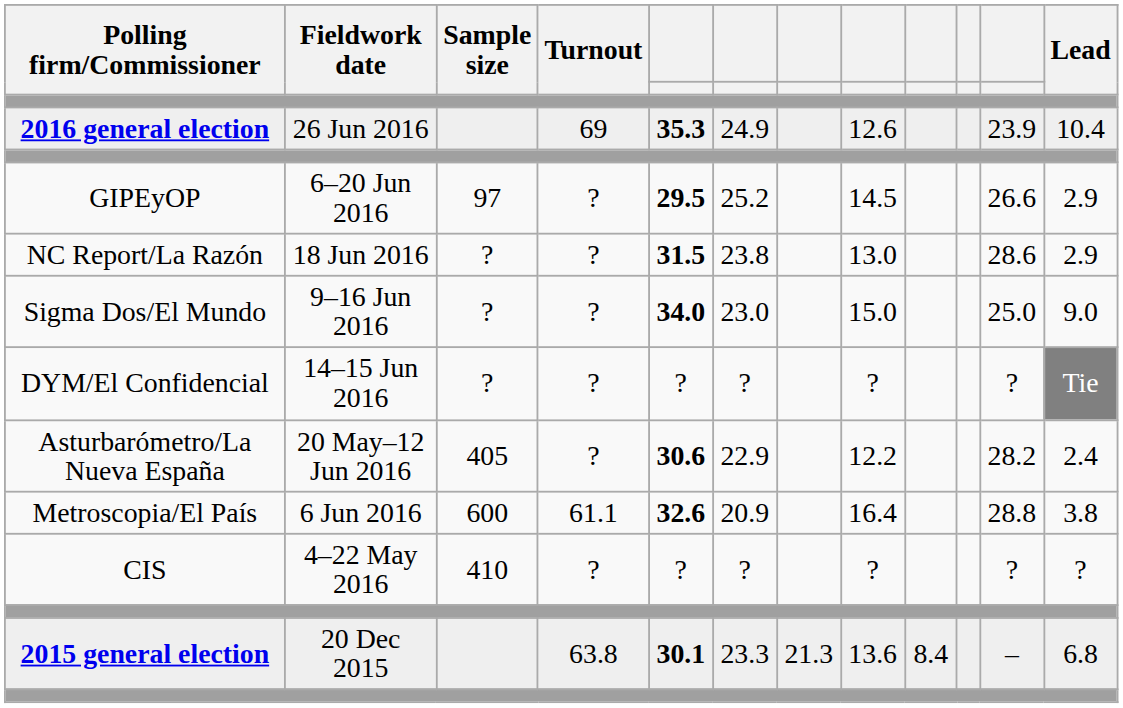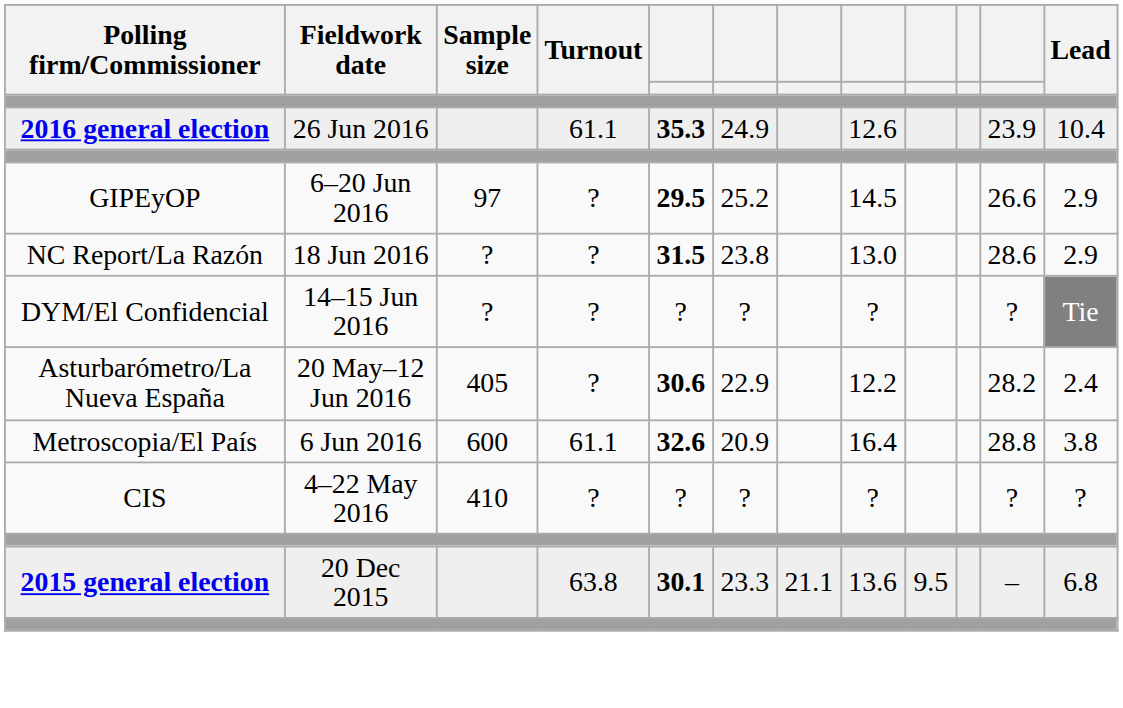(593, 128) 69 -> (593, 128) 61.1
- row: (145, 311)
(809, 653) 21.3 -> (809, 581) 21.1
(931, 653) 8.4 -> (931, 581) 9.5
